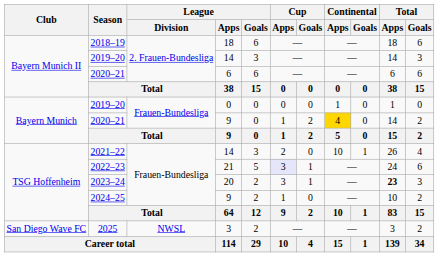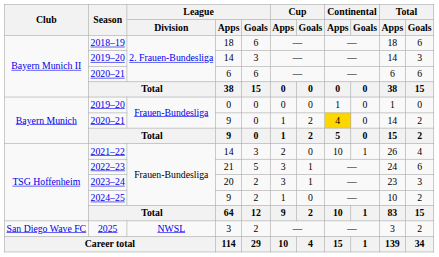(283, 167) lavender background -> (283, 167) no background
(392, 182) bold -> (392, 182) normal
